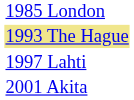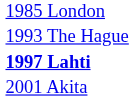(67, 36) khaki background -> (67, 36) no background
(46, 61) normal -> (48, 61) bold
